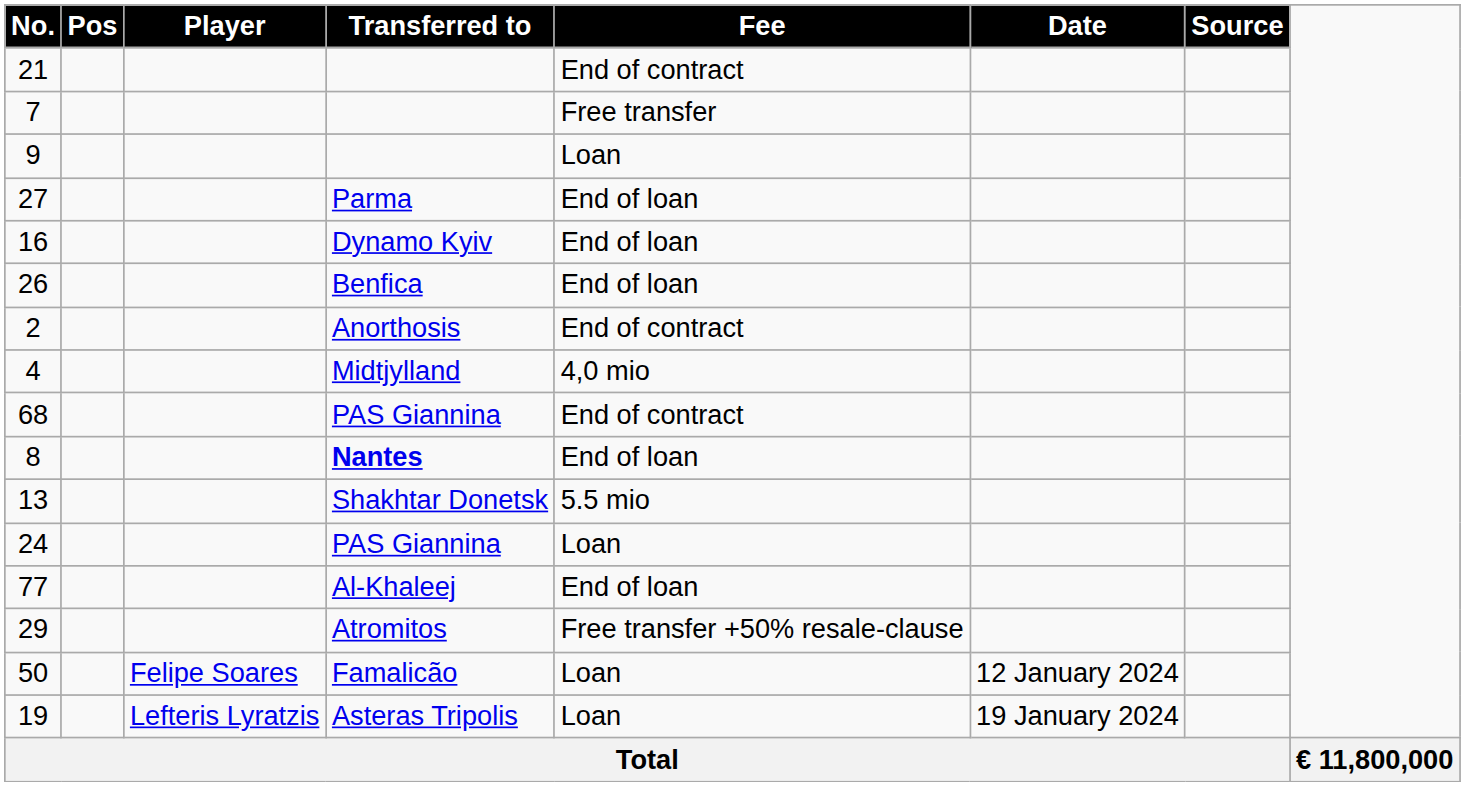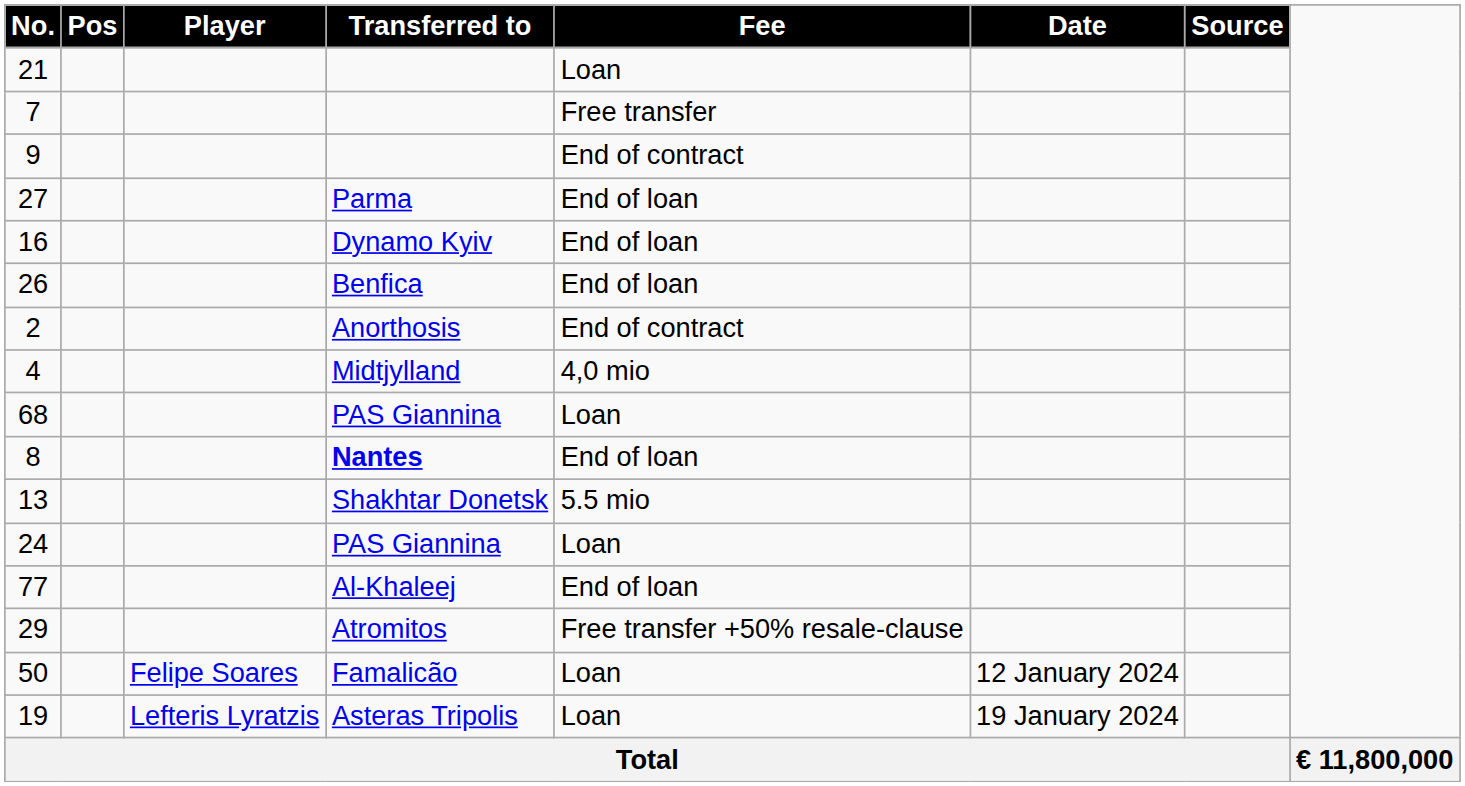(652, 69) End of contract -> (591, 69) Loan
(591, 155) Loan -> (652, 155) End of contract
(652, 414) End of contract -> (591, 414) Loan
